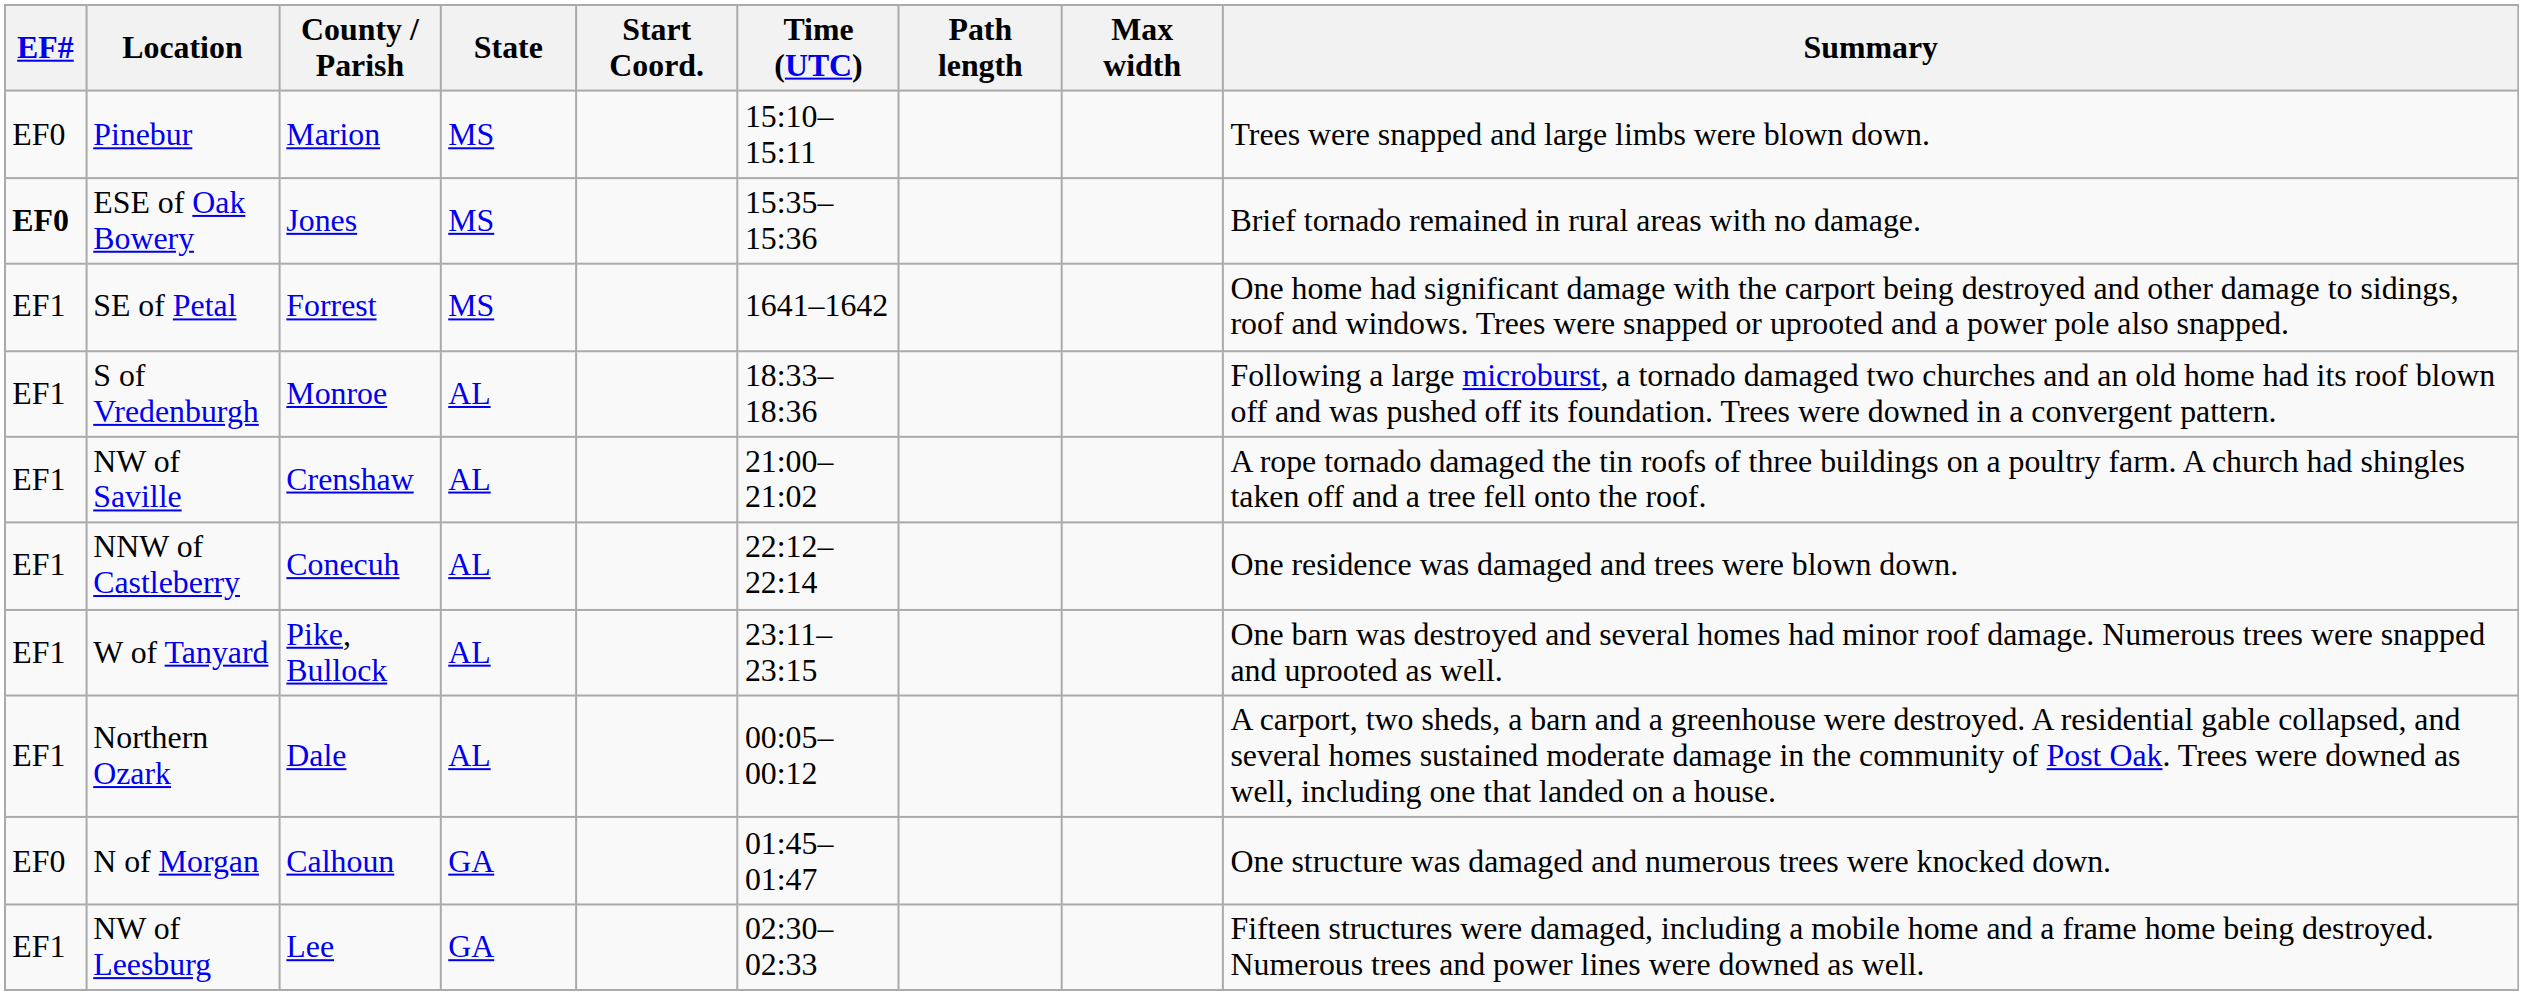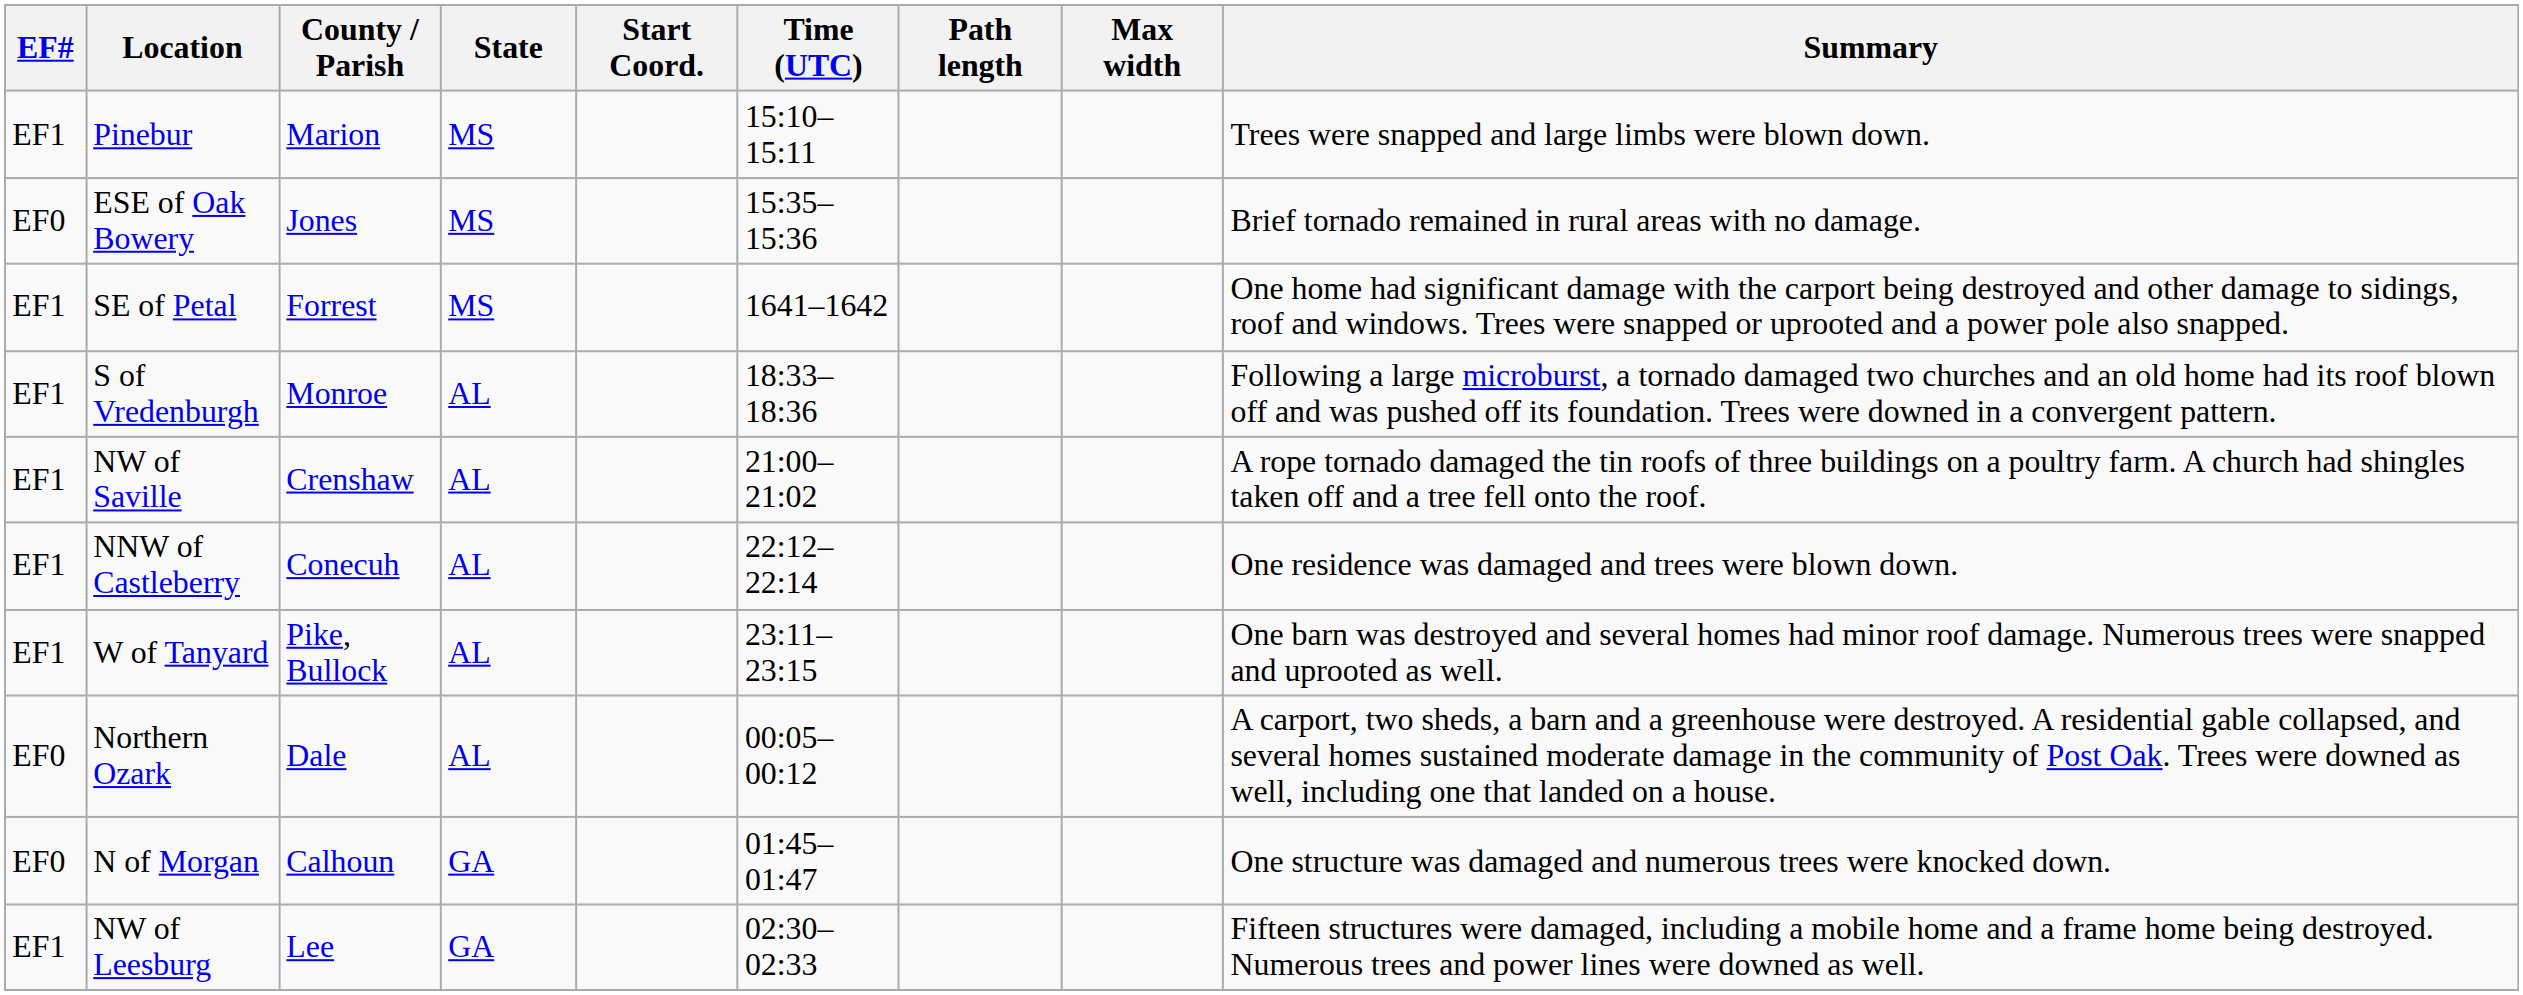(39, 133) EF0 -> (39, 133) EF1
(41, 220) bold -> (39, 220) normal
(39, 756) EF1 -> (39, 756) EF0
